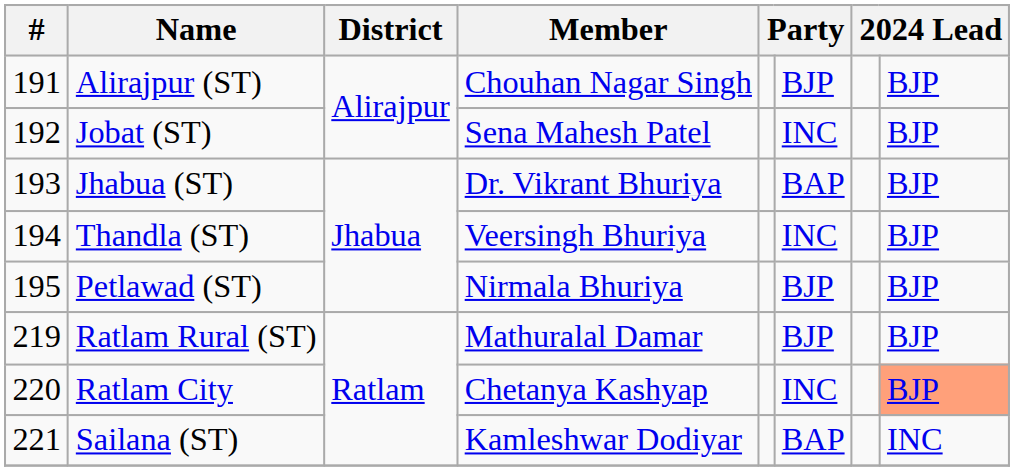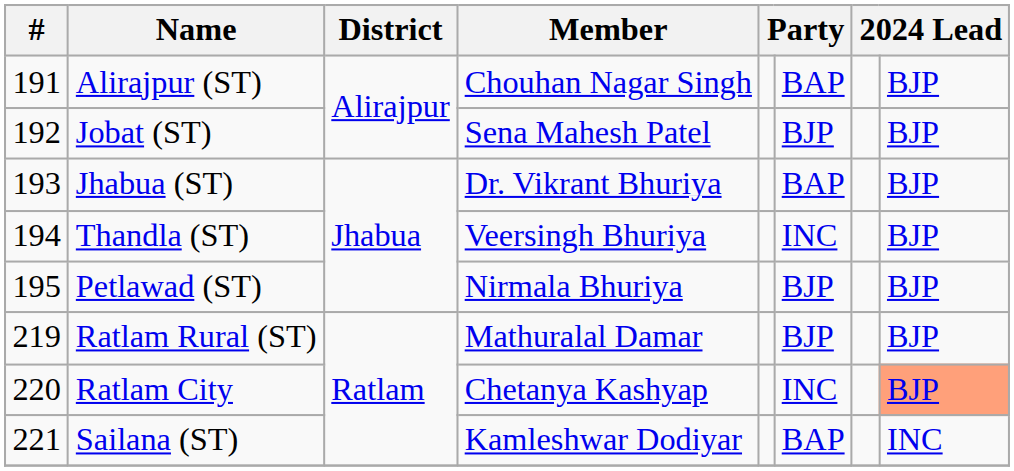(808, 81) BJP -> (813, 81) BAP
(810, 132) INC -> (808, 132) BJP
